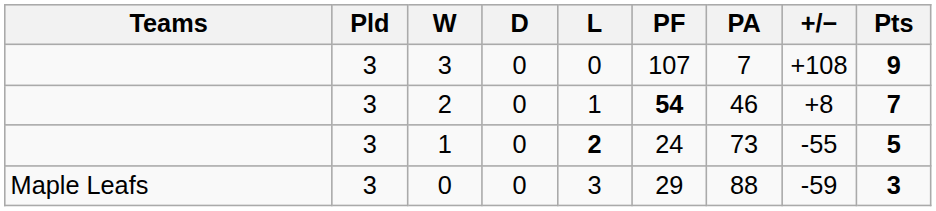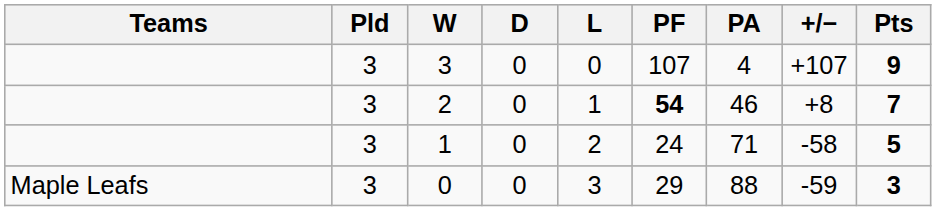(744, 64) 7 -> (744, 64) 4
(819, 64) +108 -> (819, 64) +107
(594, 144) bold -> (594, 144) normal
(744, 144) 73 -> (744, 144) 71
(819, 144) -55 -> (819, 144) -58
